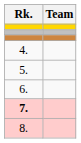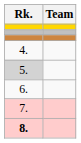(24, 70) no background -> (24, 70) lightgrey background
(24, 109) bold -> (24, 109) normal
(24, 128) normal -> (24, 128) bold
